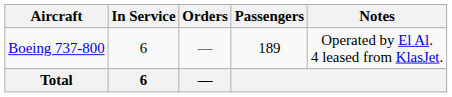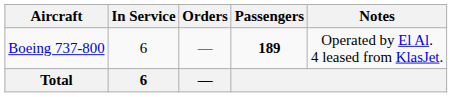(269, 48) normal -> (269, 48) bold
